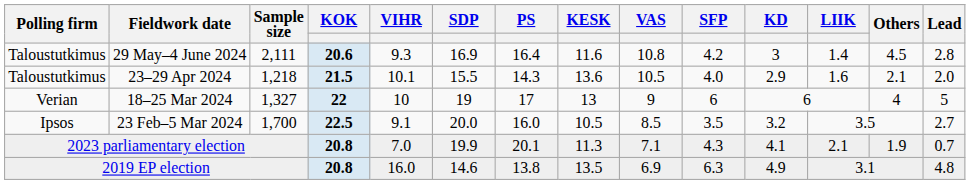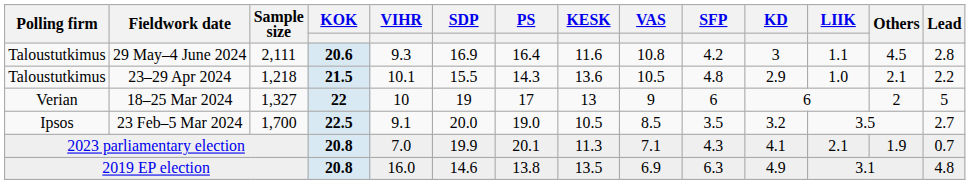(838, 55) 1.4 -> (838, 55) 1.1
(713, 77) 4.0 -> (713, 77) 4.8
(838, 77) 1.6 -> (838, 77) 1.0
(944, 77) 2.0 -> (944, 77) 2.2
(896, 100) 4 -> (896, 100) 2
(526, 123) 16.0 -> (526, 123) 19.0
